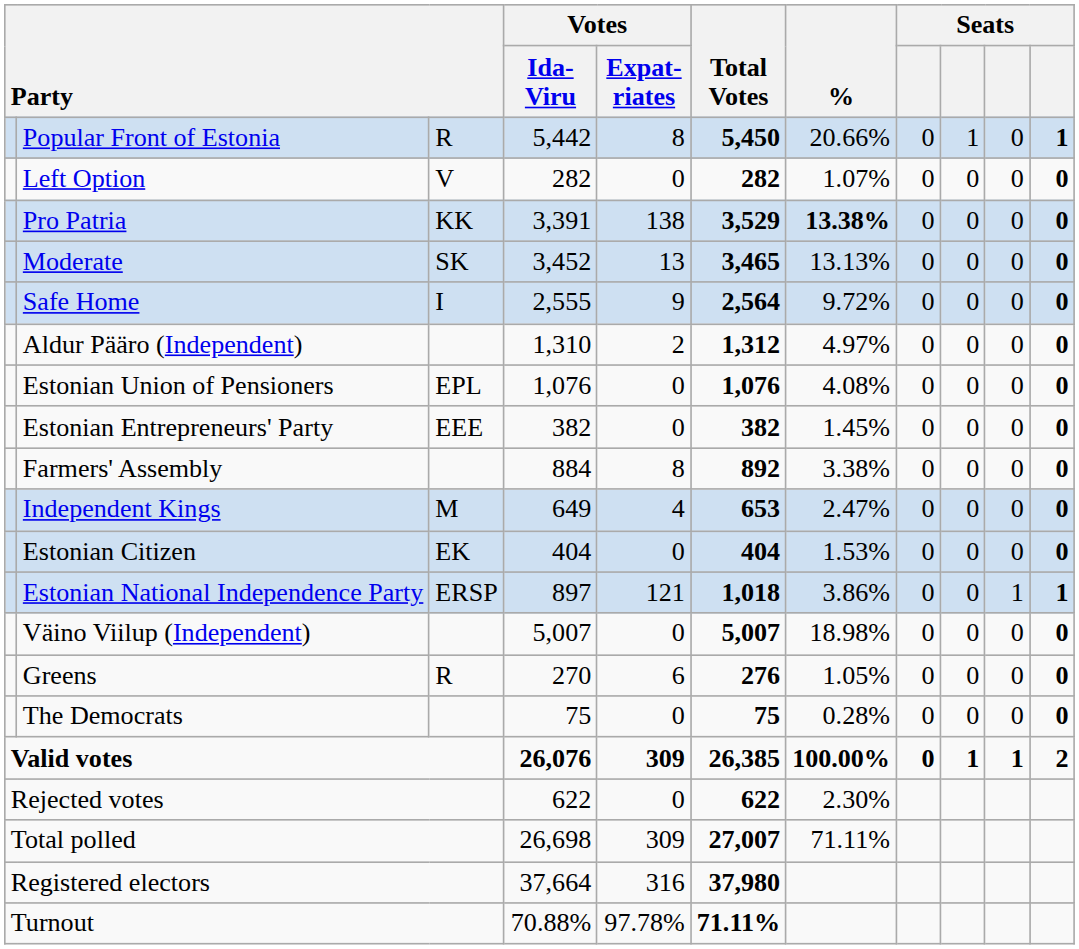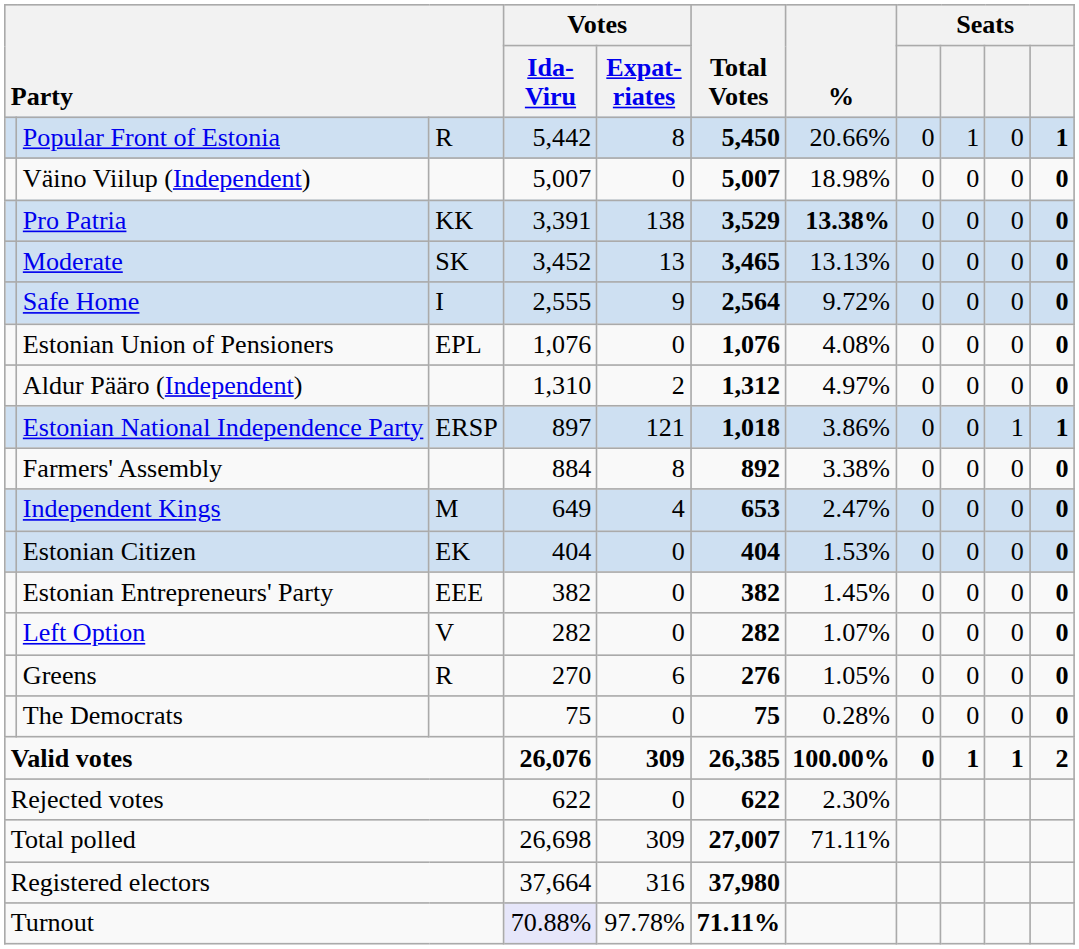rows swapped: (167, 633) <-> (84, 178)
rows swapped: (163, 344) <-> (178, 385)
rows swapped: (223, 592) <-> (178, 426)
(551, 923) no background -> (551, 923) lavender background
